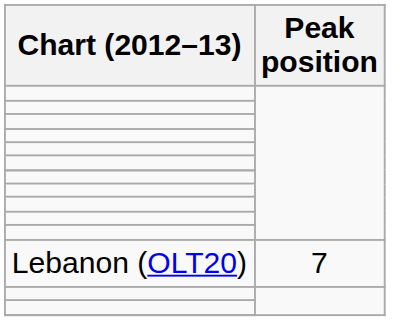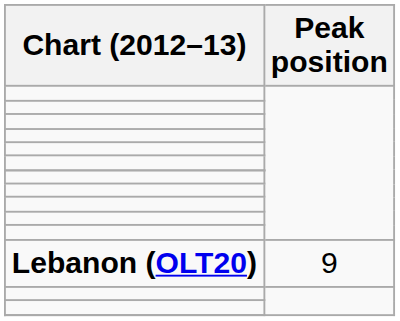(129, 262) normal -> (134, 262) bold
(319, 262) 7 -> (329, 262) 9
